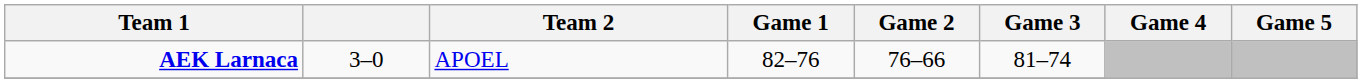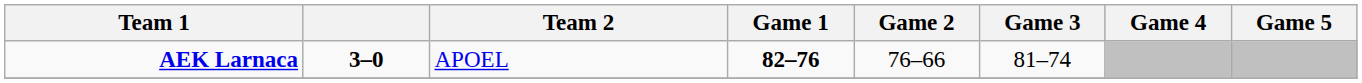(366, 59) normal -> (366, 59) bold
(791, 59) normal -> (791, 59) bold
